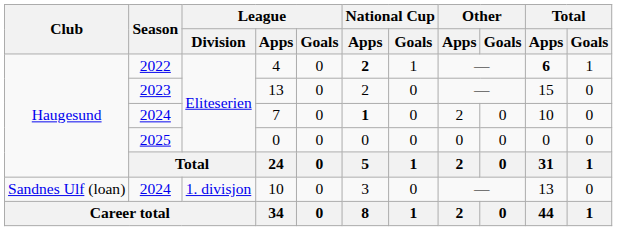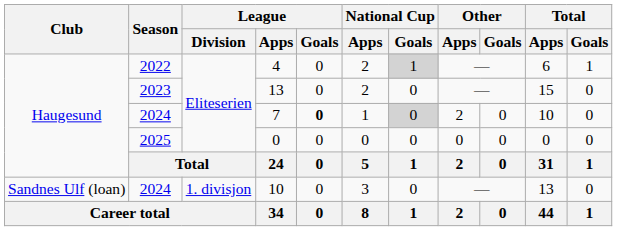(365, 66) bold -> (365, 66) normal
(413, 66) no background -> (413, 66) lightgrey background
(546, 66) bold -> (546, 66) normal
(319, 115) normal -> (319, 115) bold
(365, 115) bold -> (365, 115) normal
(413, 115) no background -> (413, 115) lightgrey background
